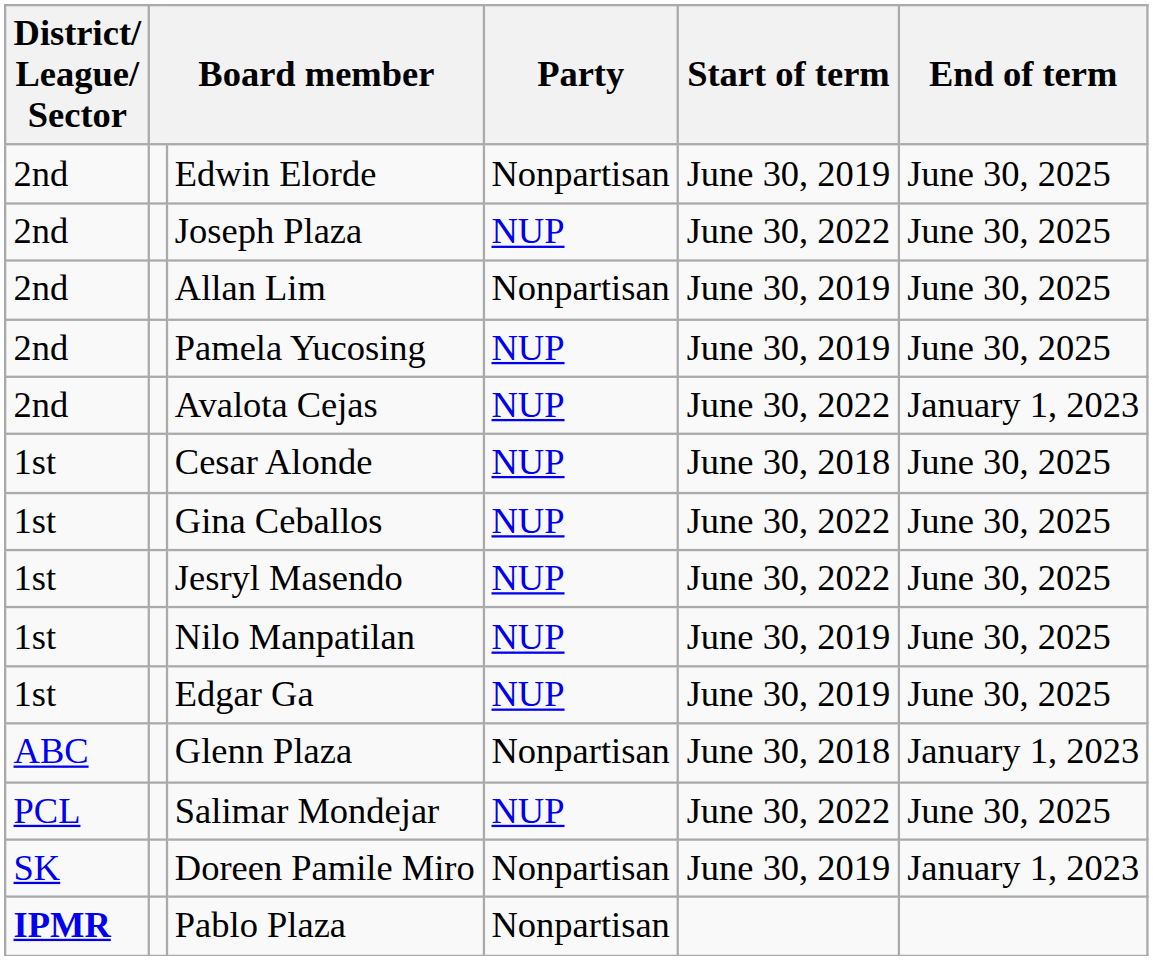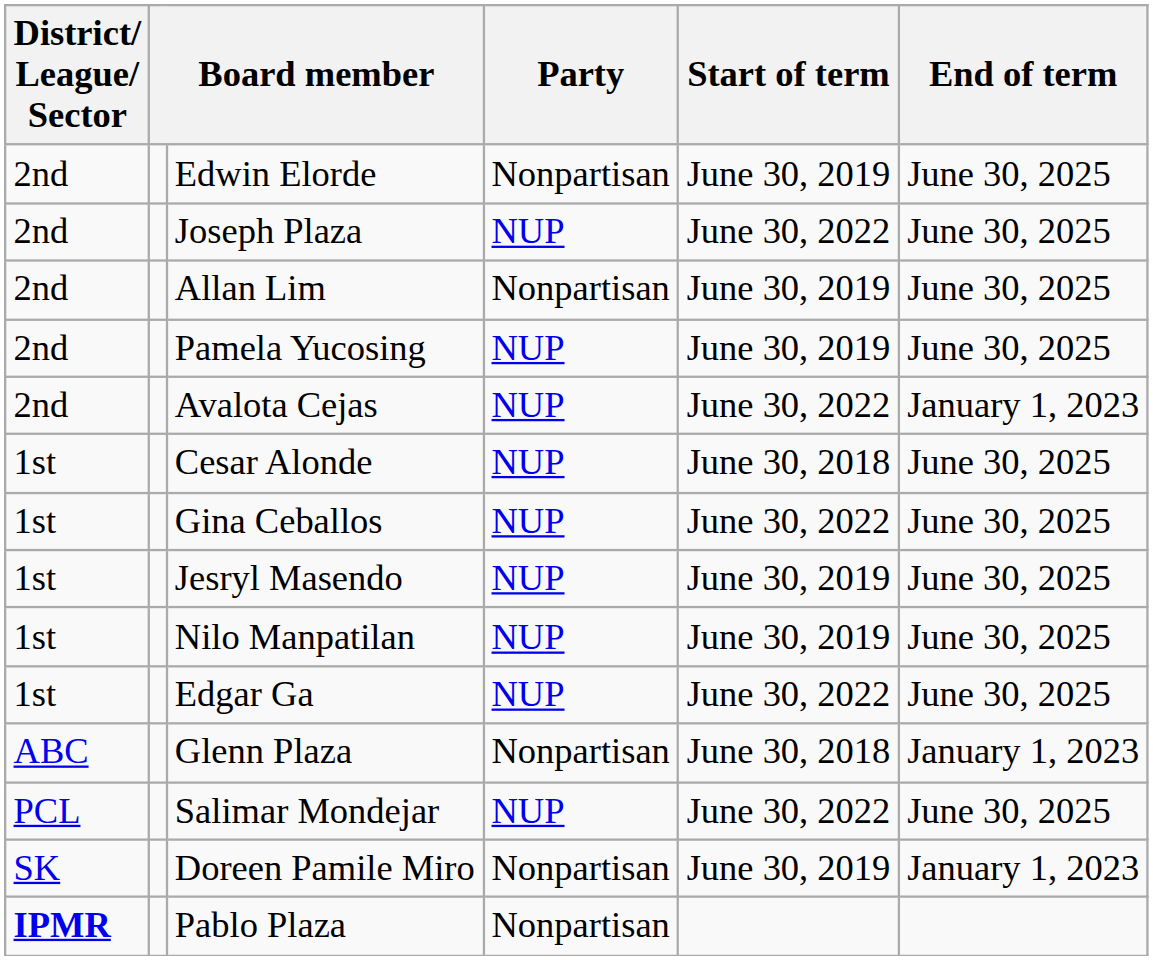(788, 578) June 30, 2022 -> (788, 578) June 30, 2019
(788, 694) June 30, 2019 -> (788, 694) June 30, 2022
